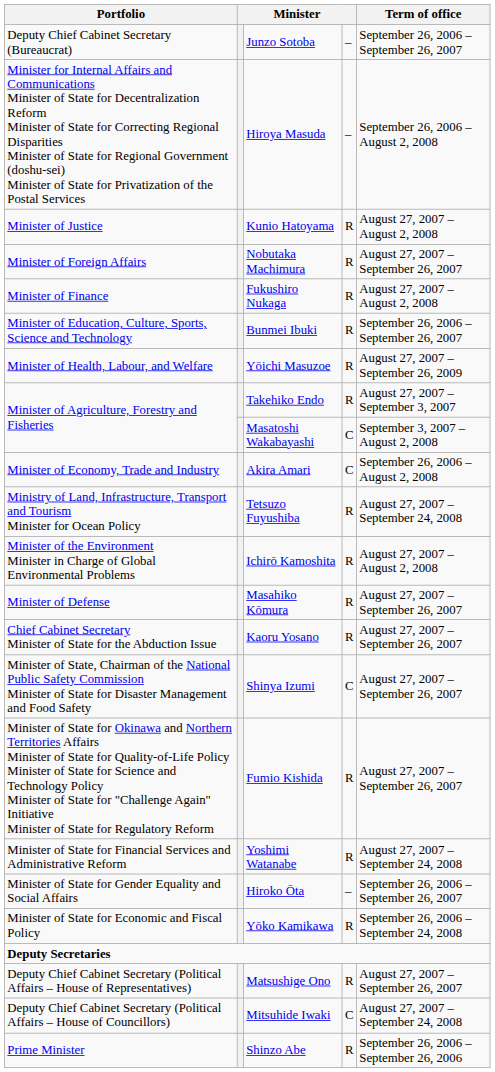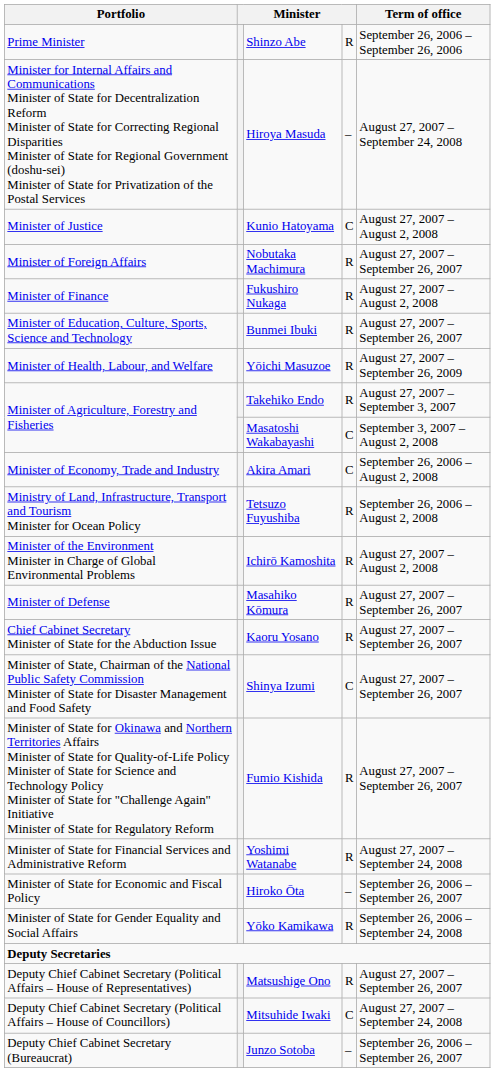rows swapped: (276, 1050) <-> (281, 42)
(415, 134) September 26, 2006 – August 2, 2008 -> (411, 134) August 27, 2007 – September 24, 2008
(349, 226) R -> (349, 226) C
(415, 330) September 26, 2006 – September 26, 2007 -> (411, 330) August 27, 2007 – September 26, 2007
(411, 511) August 27, 2007 – September 24, 2008 -> (415, 511) September 26, 2006 – August 2, 2008
(114, 891) Minister of State for Gender Equality and Social Affairs -> (115, 891) Minister of State for Economic and Fiscal Policy
(115, 925) Minister of State for Economic and Fiscal Policy -> (114, 925) Minister of State for Gender Equality and Social Affairs
